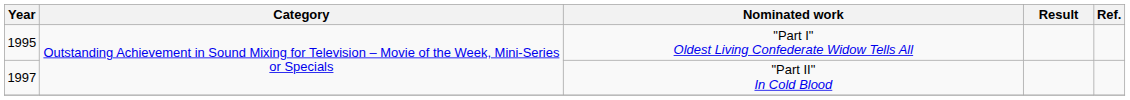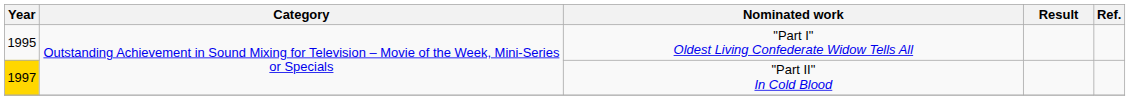(22, 77) no background -> (22, 77) gold background
